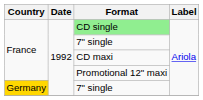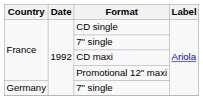(97, 27) lightgreen background -> (97, 27) no background
(26, 88) gold background -> (26, 88) no background
